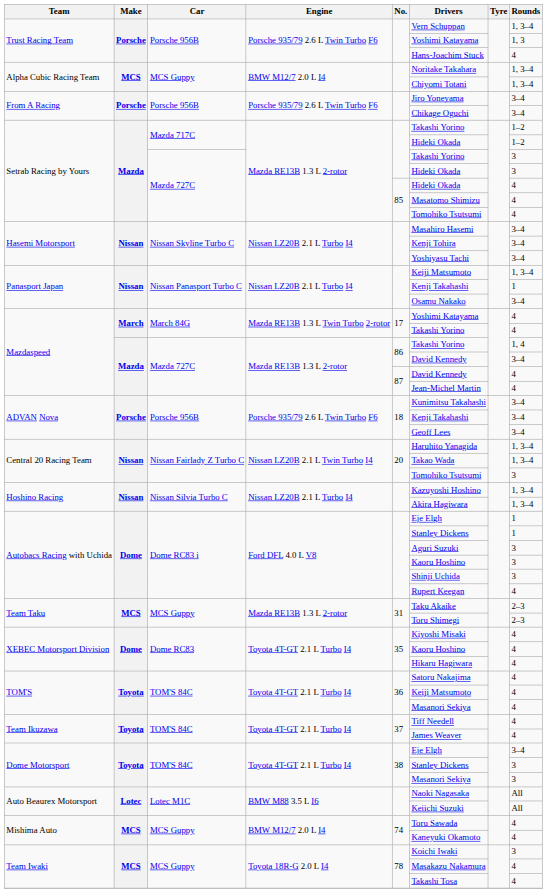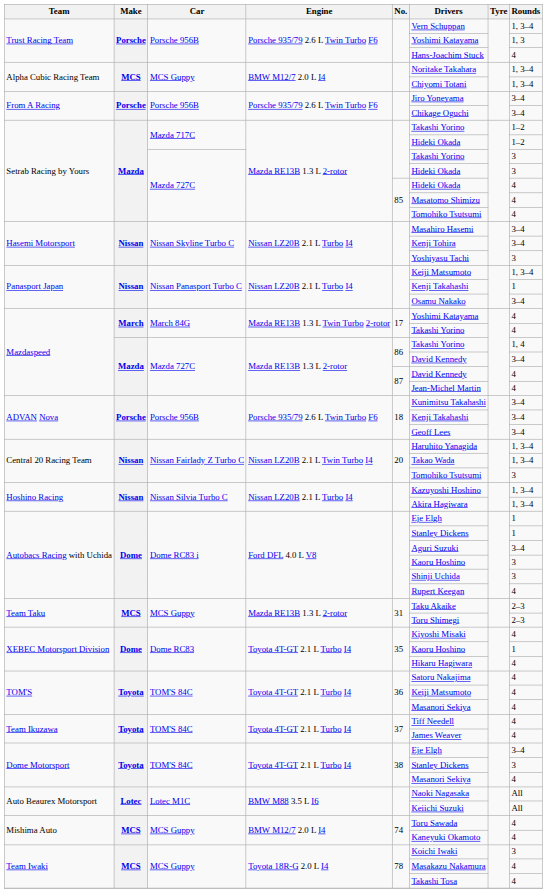(518, 258) 3–4 -> (514, 258) 3
(514, 548) 3 -> (518, 548) 3–4
(514, 649) 4 -> (514, 649) 1
(514, 779) 3 -> (514, 779) 4
